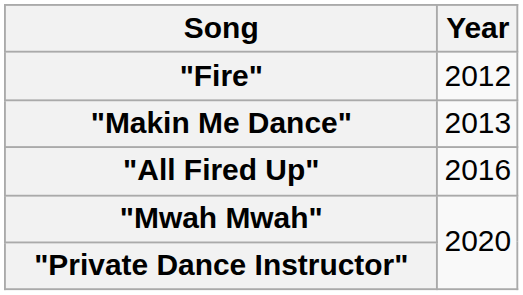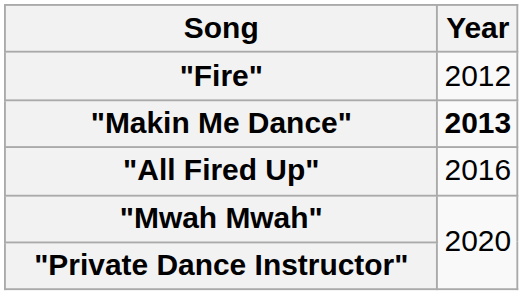(478, 123) normal -> (478, 123) bold
